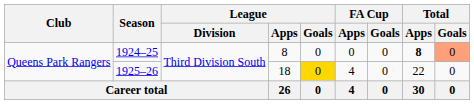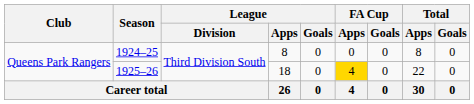(419, 52) bold -> (419, 52) normal
(452, 52) lightsalmon background -> (452, 52) no background
(318, 71) gold background -> (318, 71) no background
(351, 71) no background -> (351, 71) gold background
